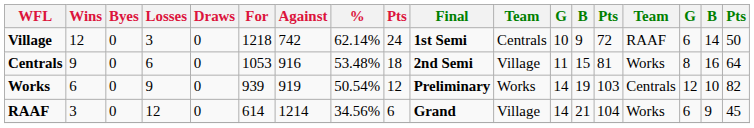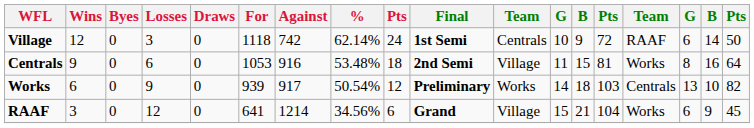(257, 39) 1218 -> (256, 39) 1118
(290, 87) 919 -> (290, 87) 917
(583, 87) 19 -> (583, 87) 18
(690, 87) 12 -> (690, 87) 13
(253, 110) 614 -> (253, 110) 641
(561, 110) 14 -> (561, 110) 15
